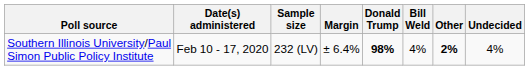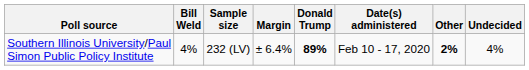columns swapped: (223, 19) <-> (418, 19)
(383, 50) 98% -> (315, 50) 89%
